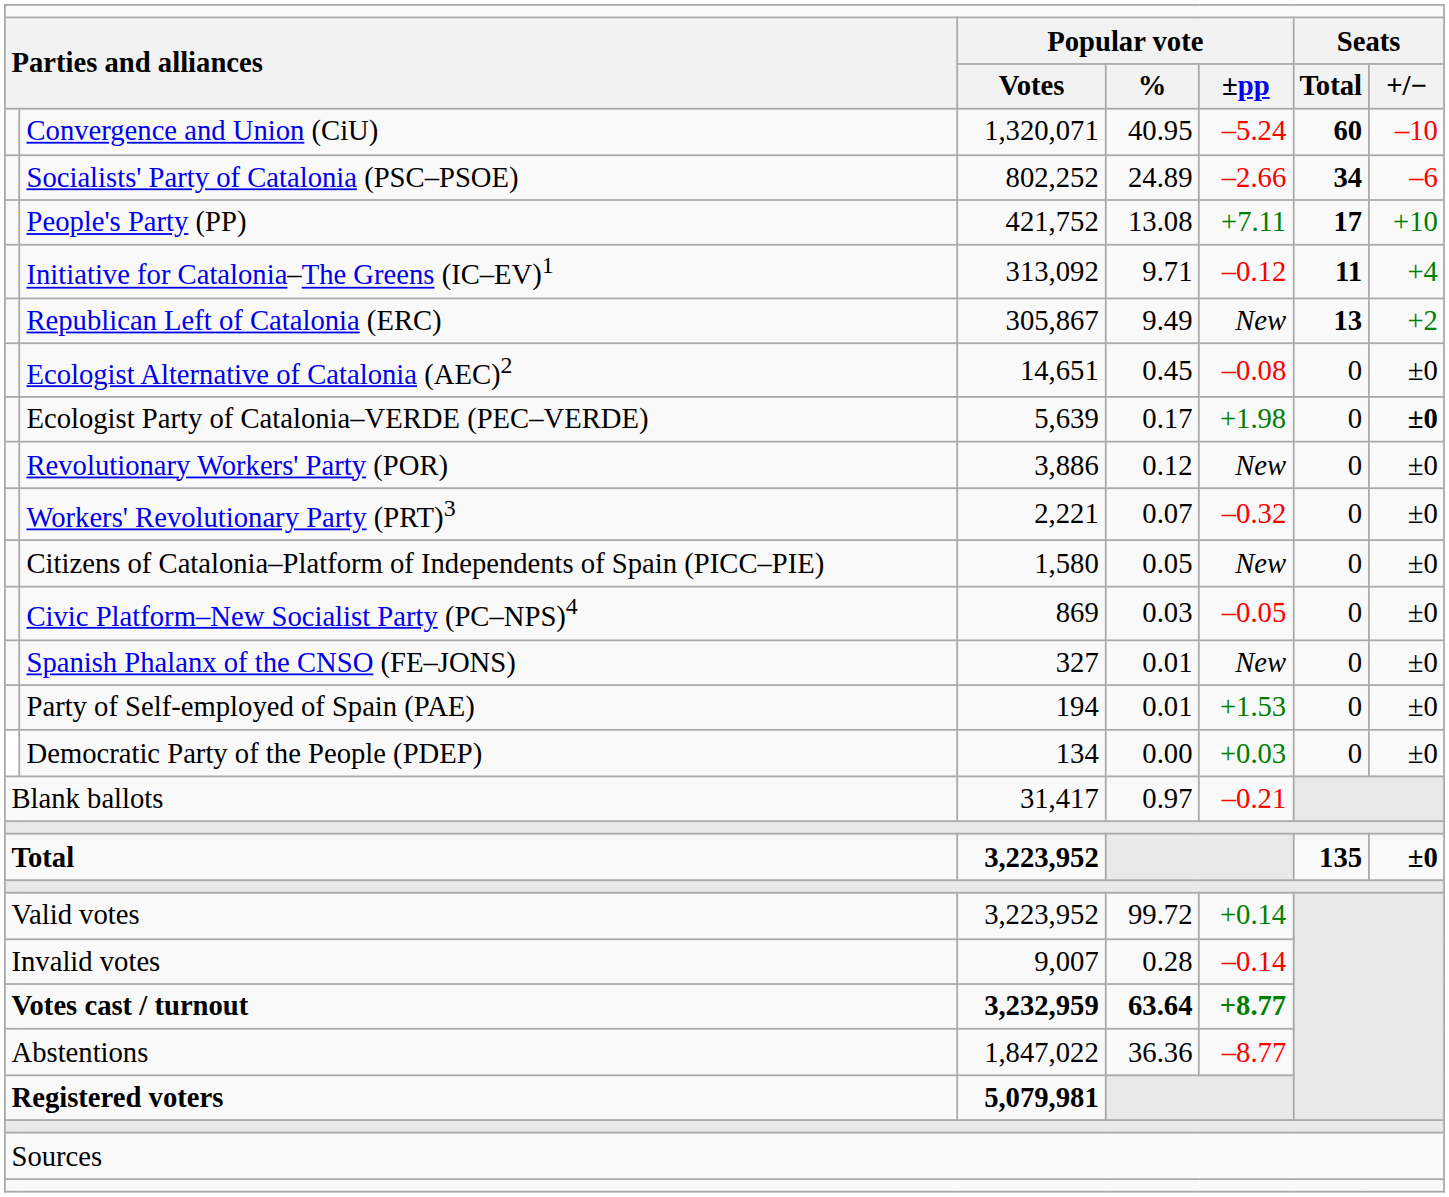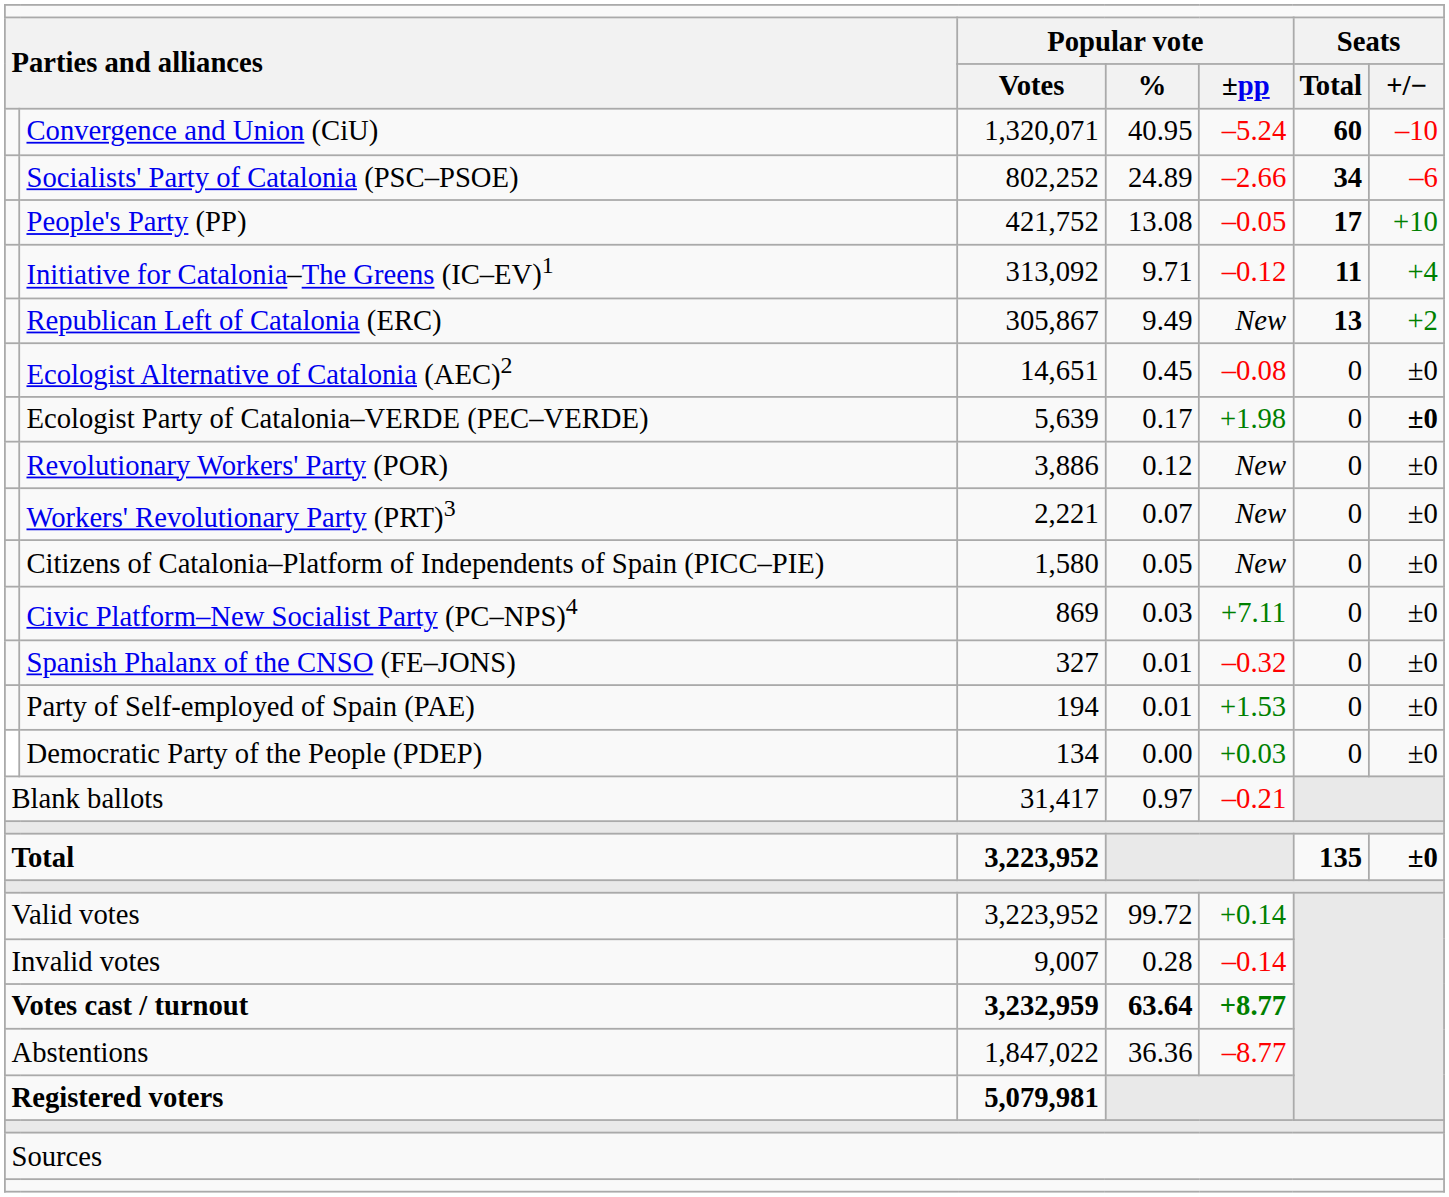(1254, 222) +7.11 -> (1254, 222) –0.05
(1254, 513) –0.32 -> (1261, 513) New
(1254, 612) –0.05 -> (1254, 612) +7.11
(1261, 661) New -> (1254, 661) –0.32
